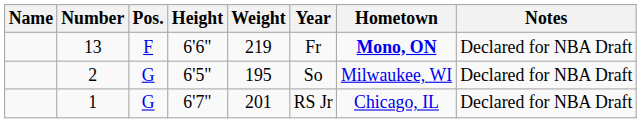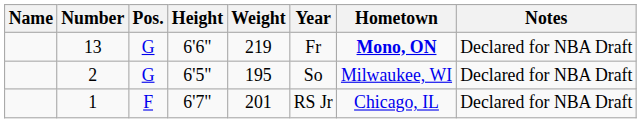(148, 46) F -> (148, 46) G
(148, 103) G -> (148, 103) F
